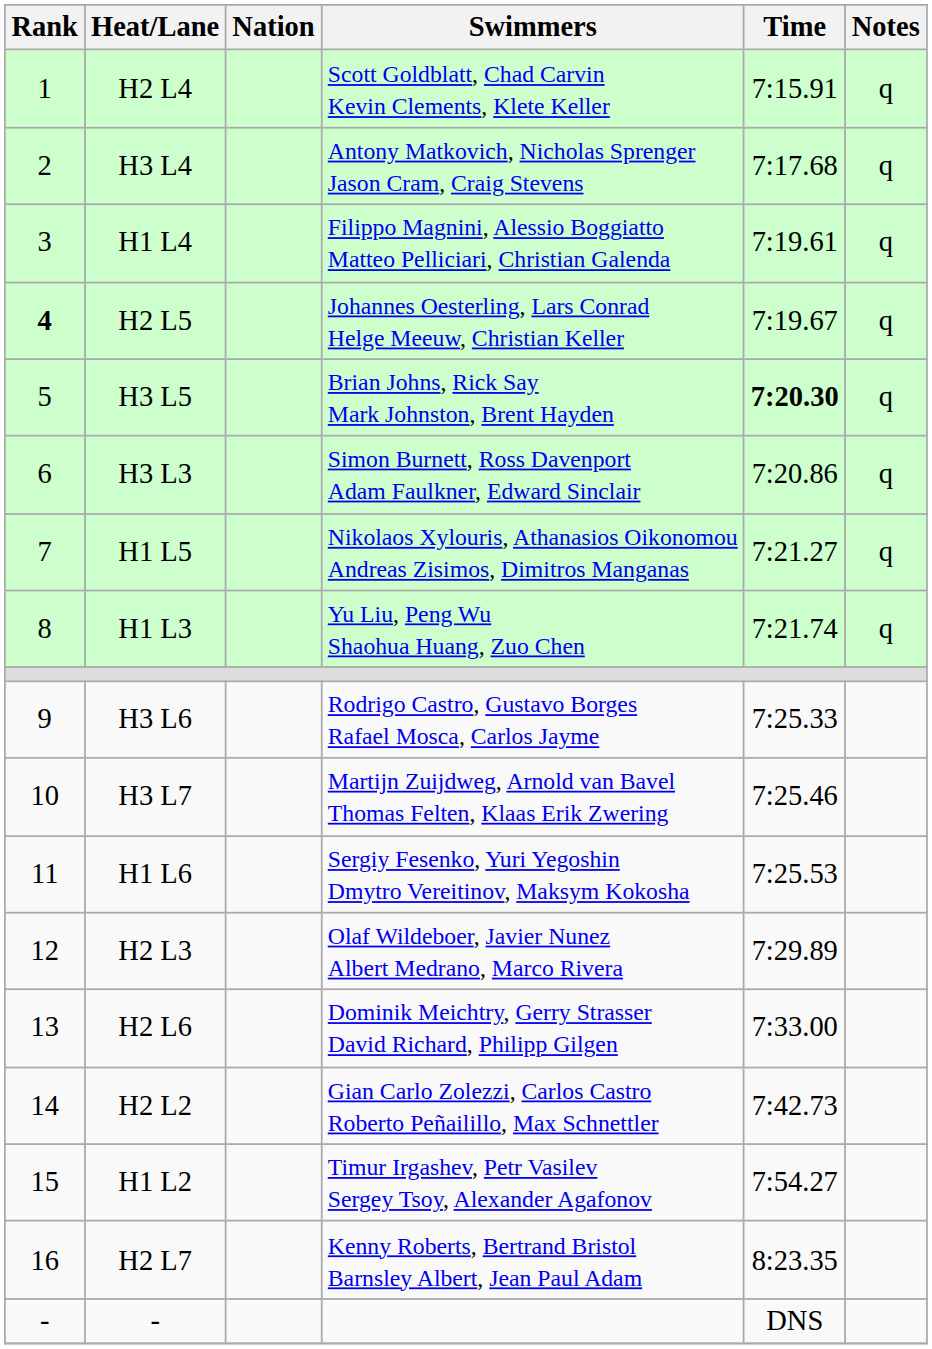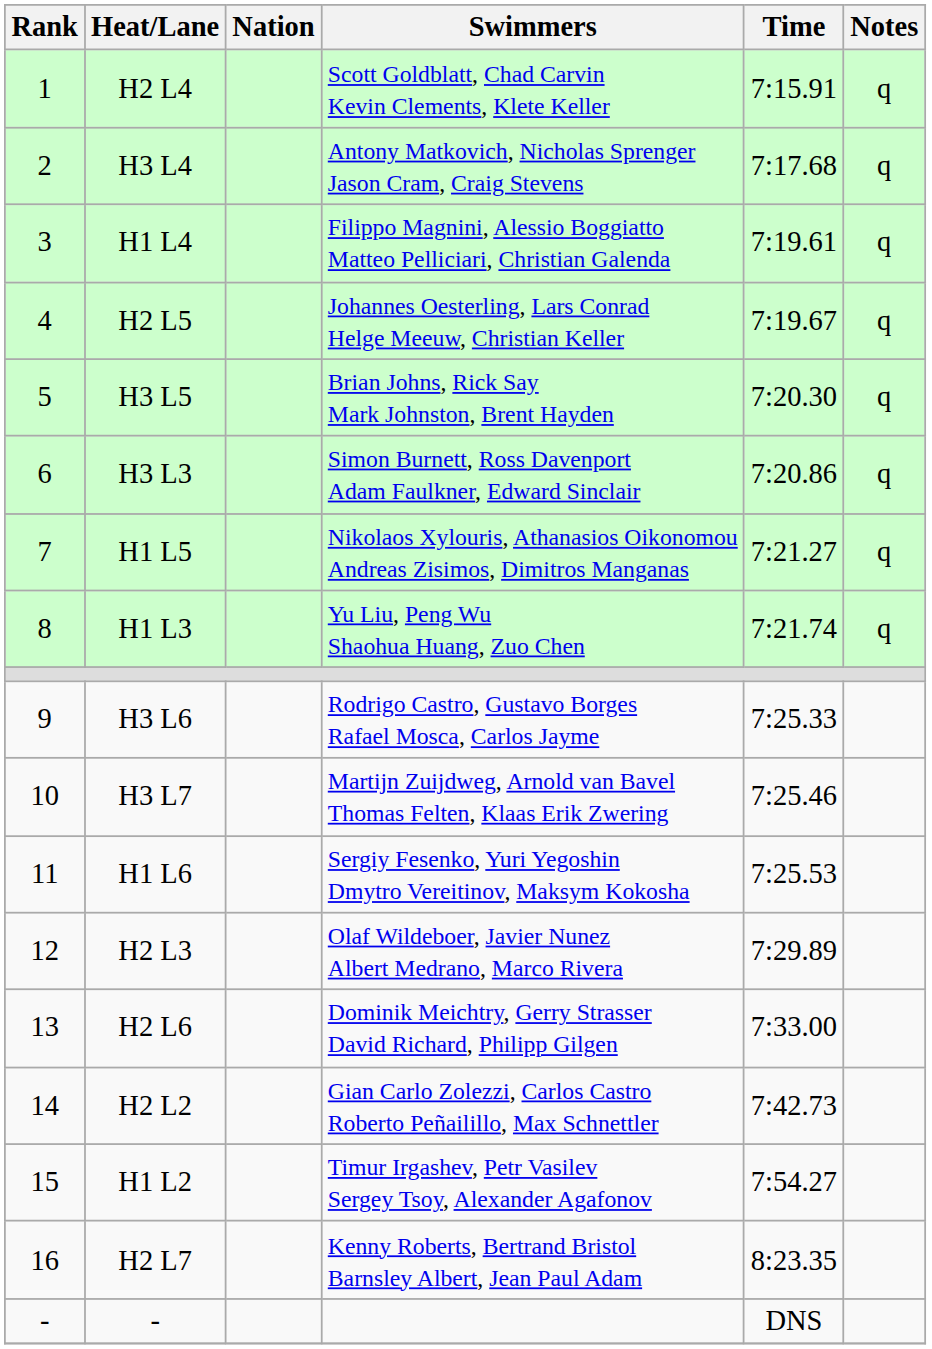(45, 319) bold -> (45, 319) normal
(795, 397) bold -> (794, 397) normal
